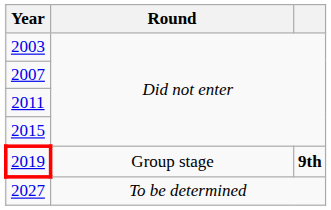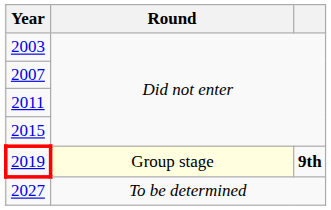(173, 161) no background -> (173, 161) lightyellow background
